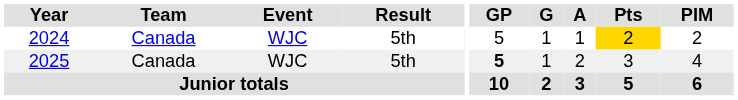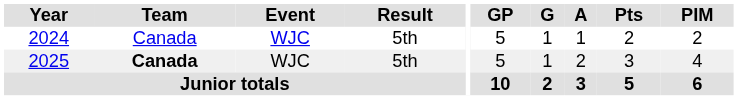(628, 38) gold background -> (629, 38) no background
(164, 60) normal -> (165, 60) bold
(499, 60) bold -> (500, 60) normal
